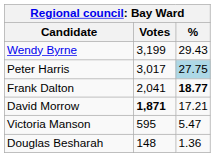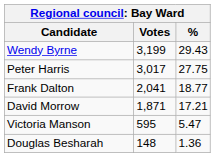(193, 69) lightblue background -> (193, 69) no background
(193, 87) bold -> (193, 87) normal
(151, 106) bold -> (151, 106) normal
